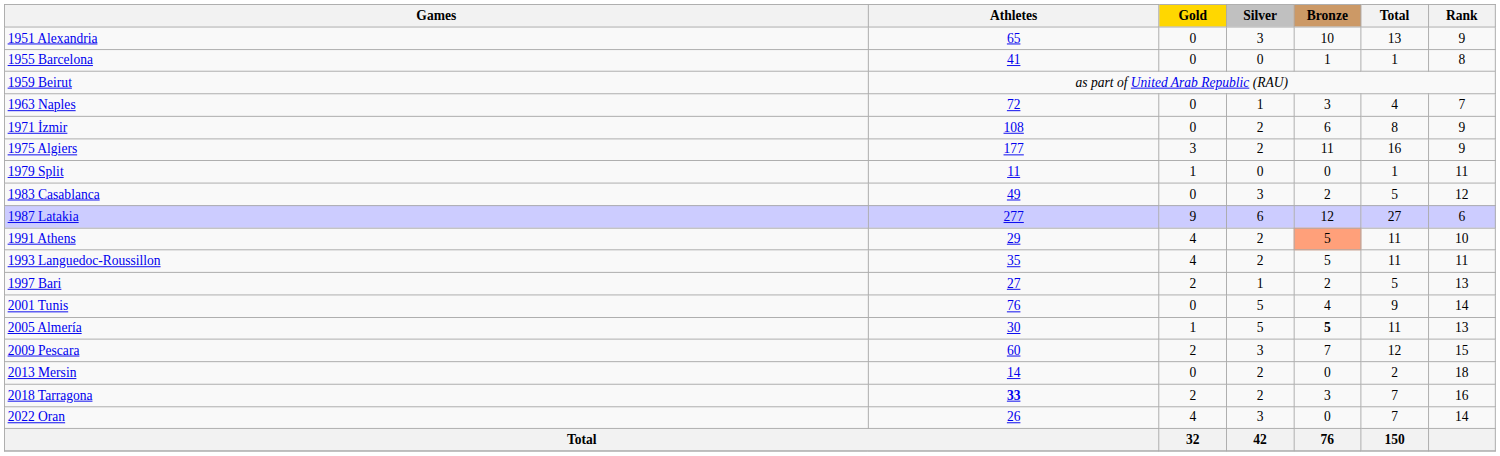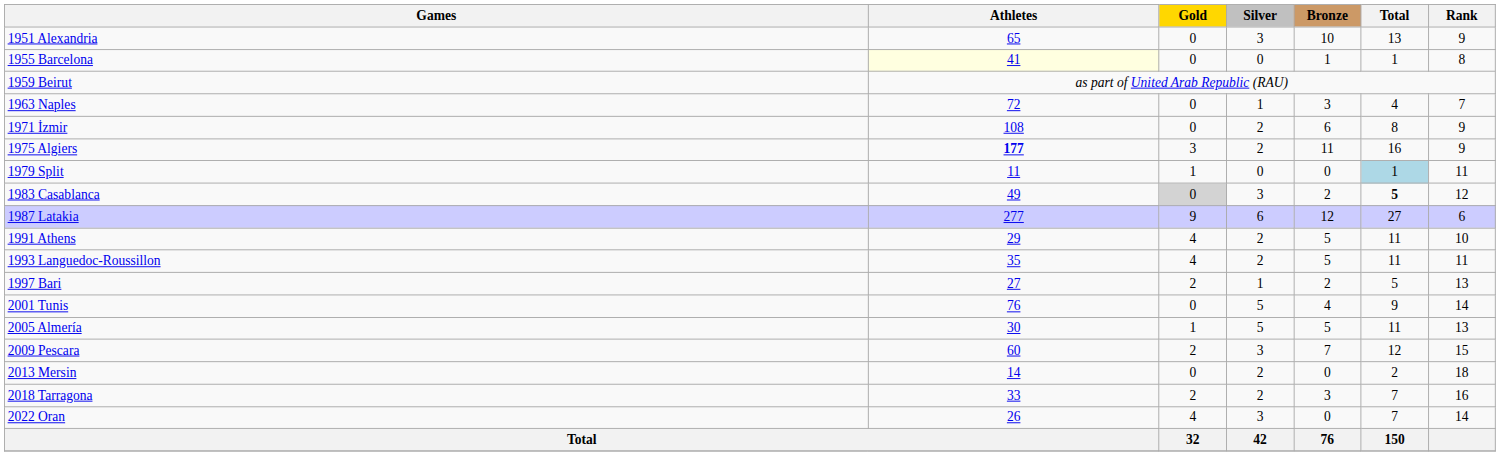(1014, 60) no background -> (1014, 60) lightyellow background
(1014, 150) normal -> (1014, 150) bold
(1395, 172) no background -> (1395, 172) lightblue background
(1193, 194) no background -> (1193, 194) lightgrey background
(1395, 194) normal -> (1395, 194) bold
(1327, 239) lightsalmon background -> (1327, 239) no background
(1327, 328) bold -> (1327, 328) normal
(1014, 395) bold -> (1014, 395) normal
